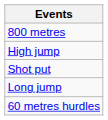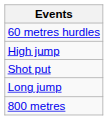(37, 32) 800 metres -> (54, 32) 60 metres hurdles
(54, 106) 60 metres hurdles -> (37, 106) 800 metres
